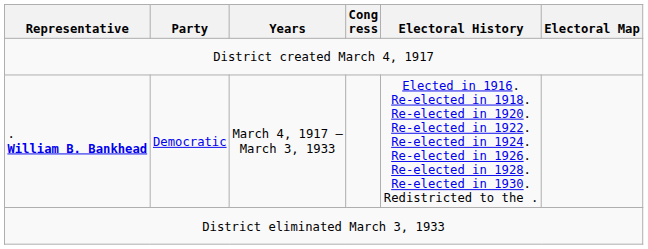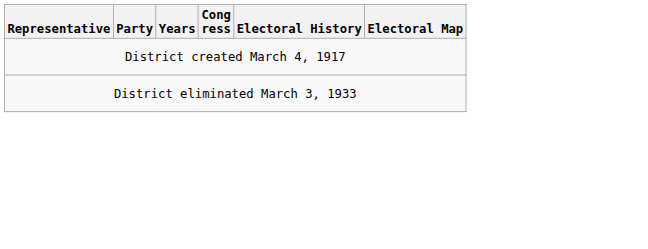- row: (77, 142)
